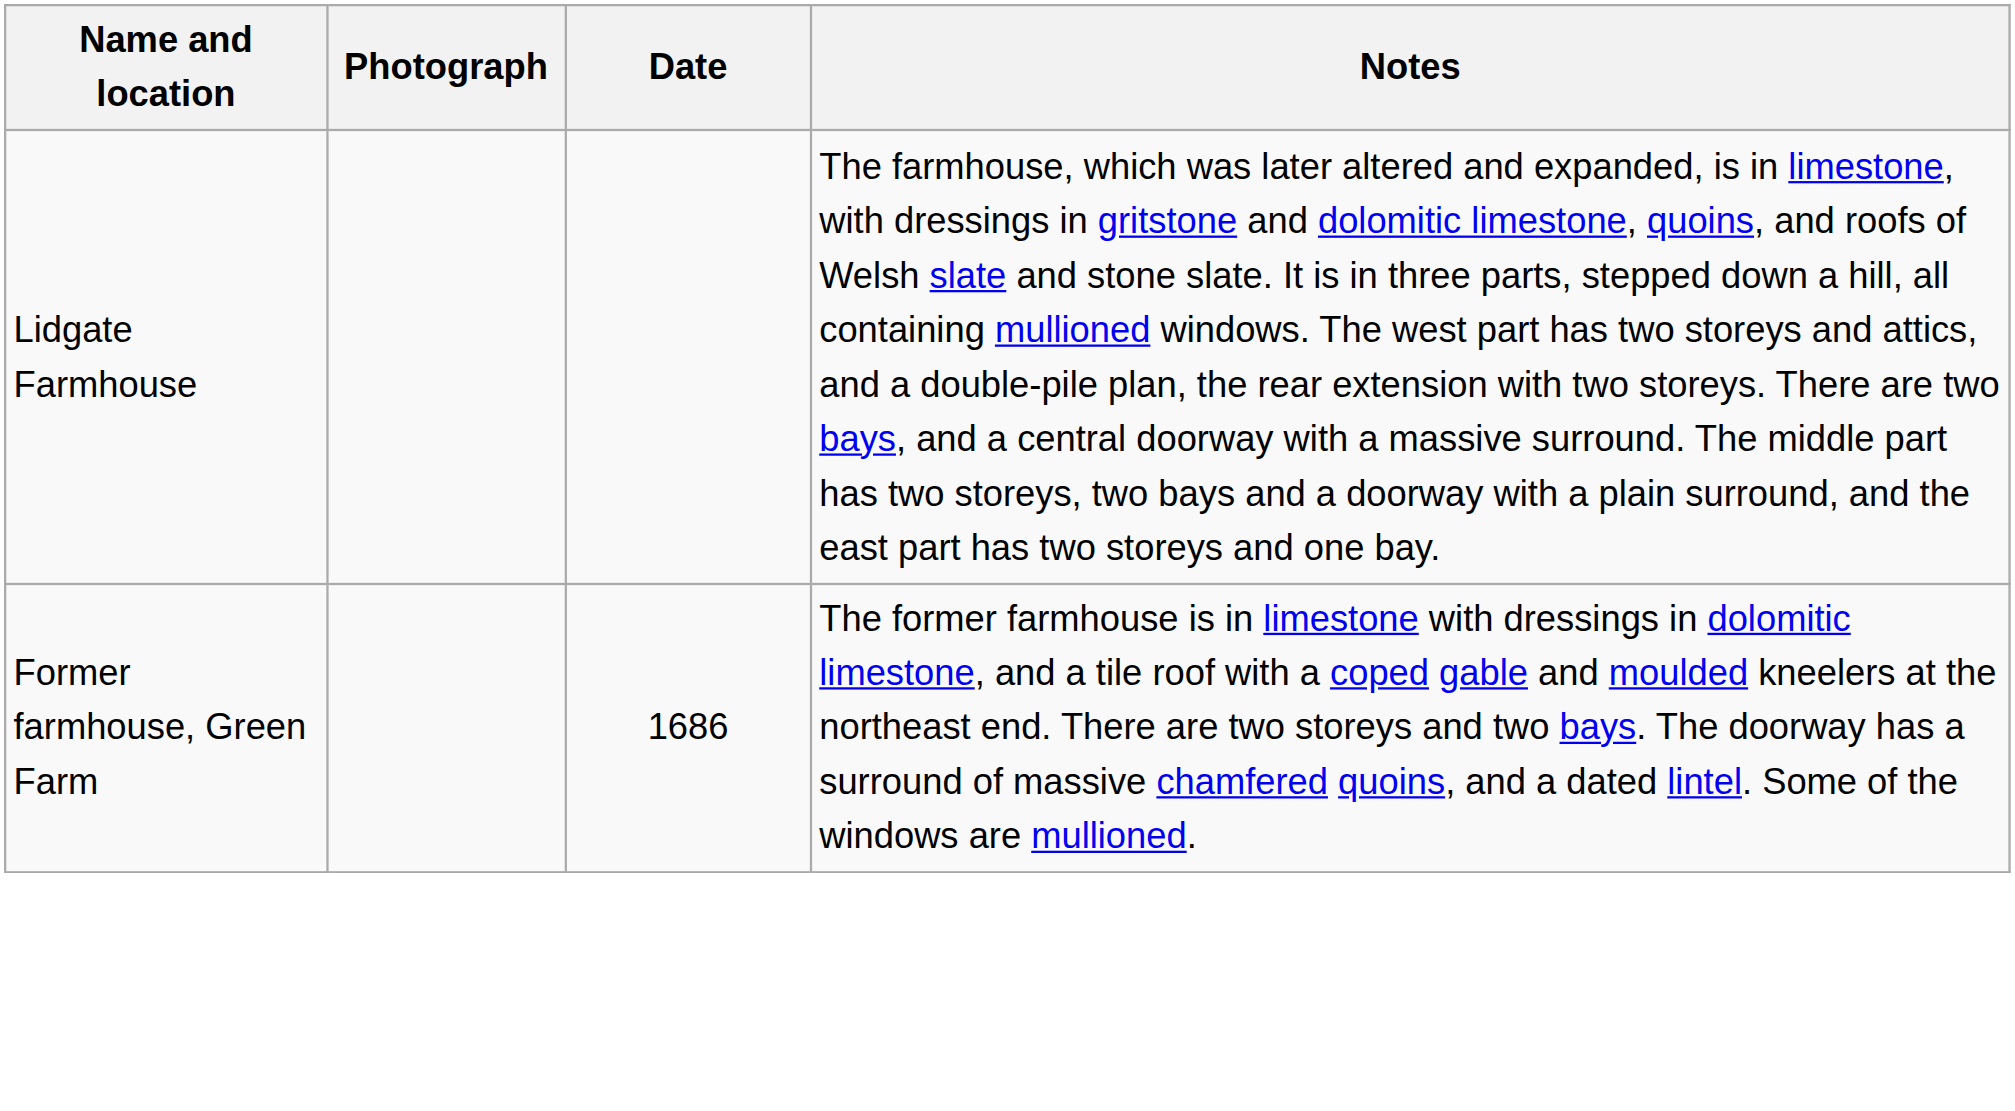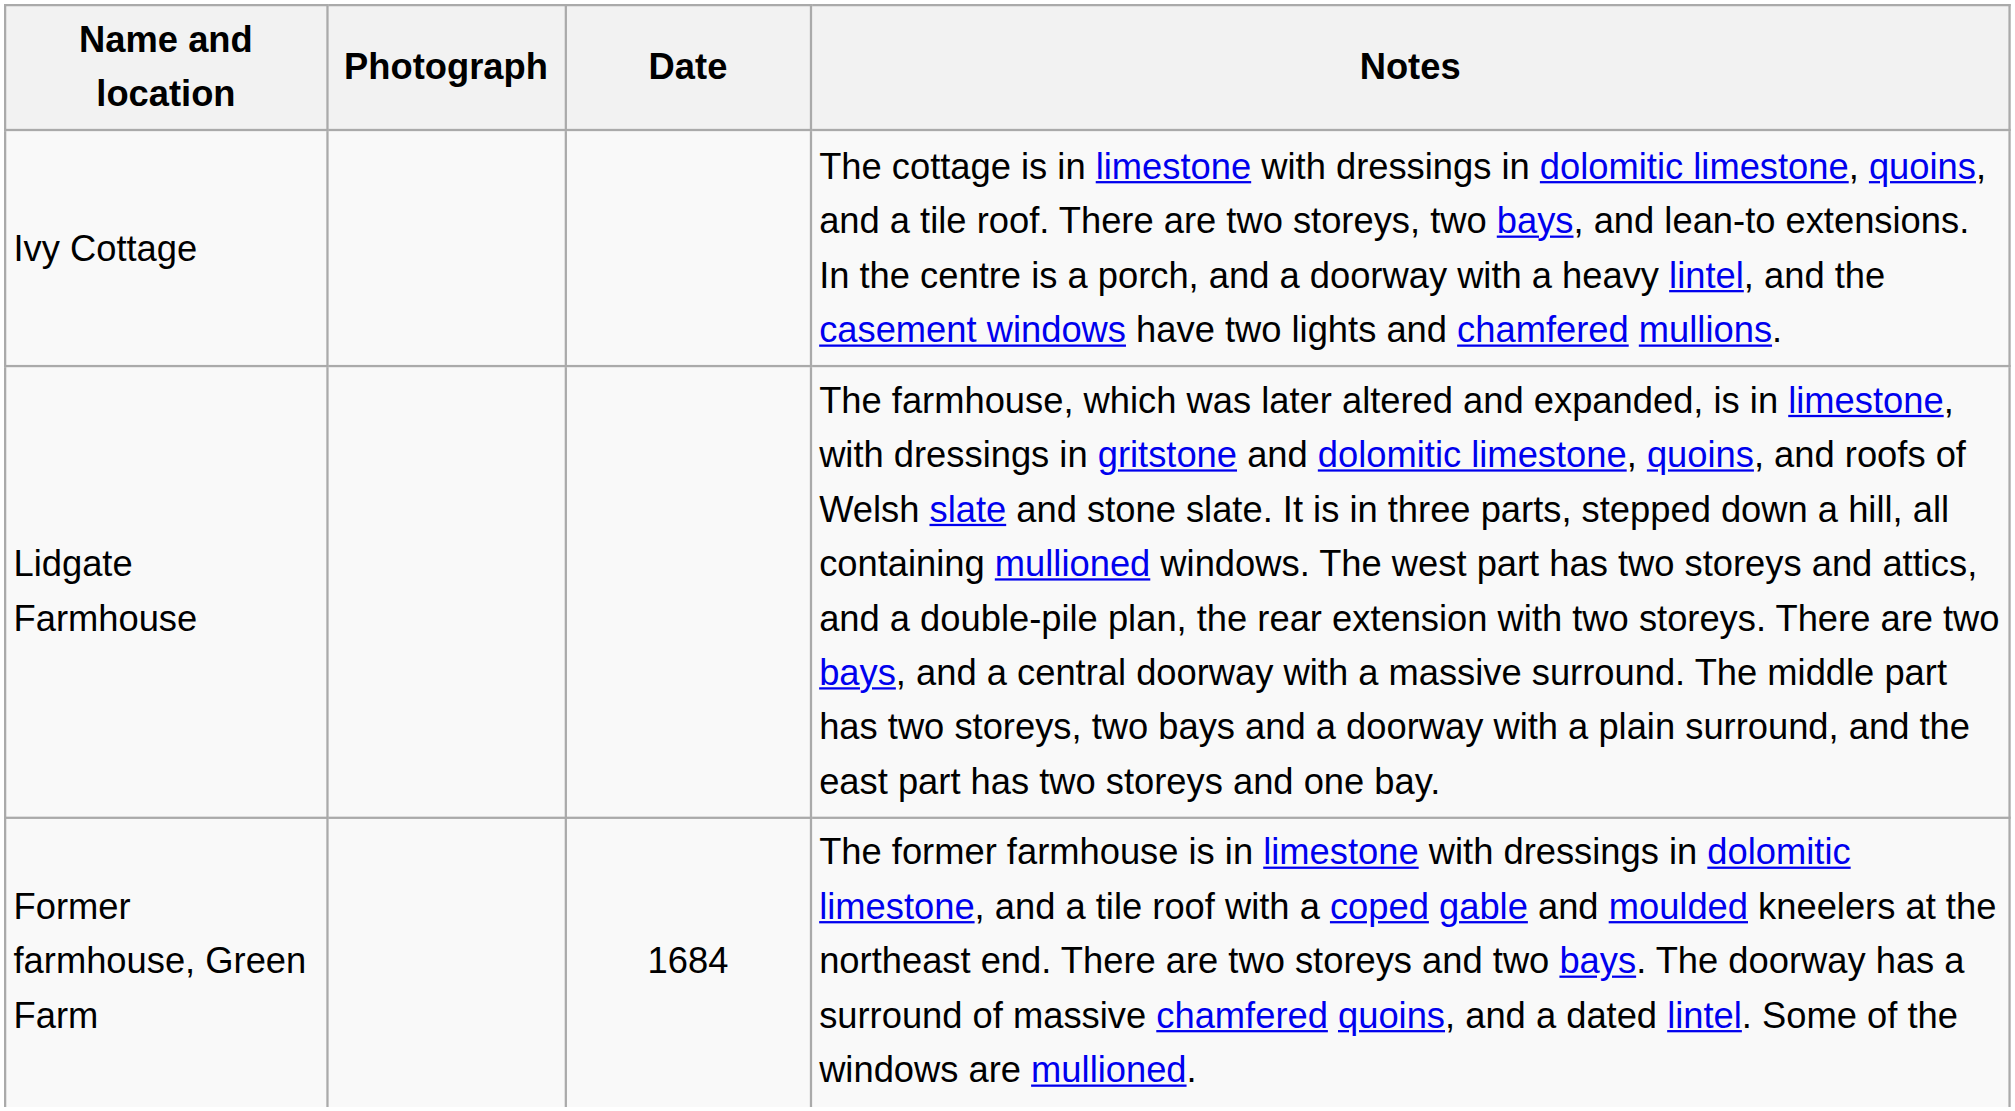+ row: (105, 247)
(688, 727) 1686 -> (688, 962) 1684
